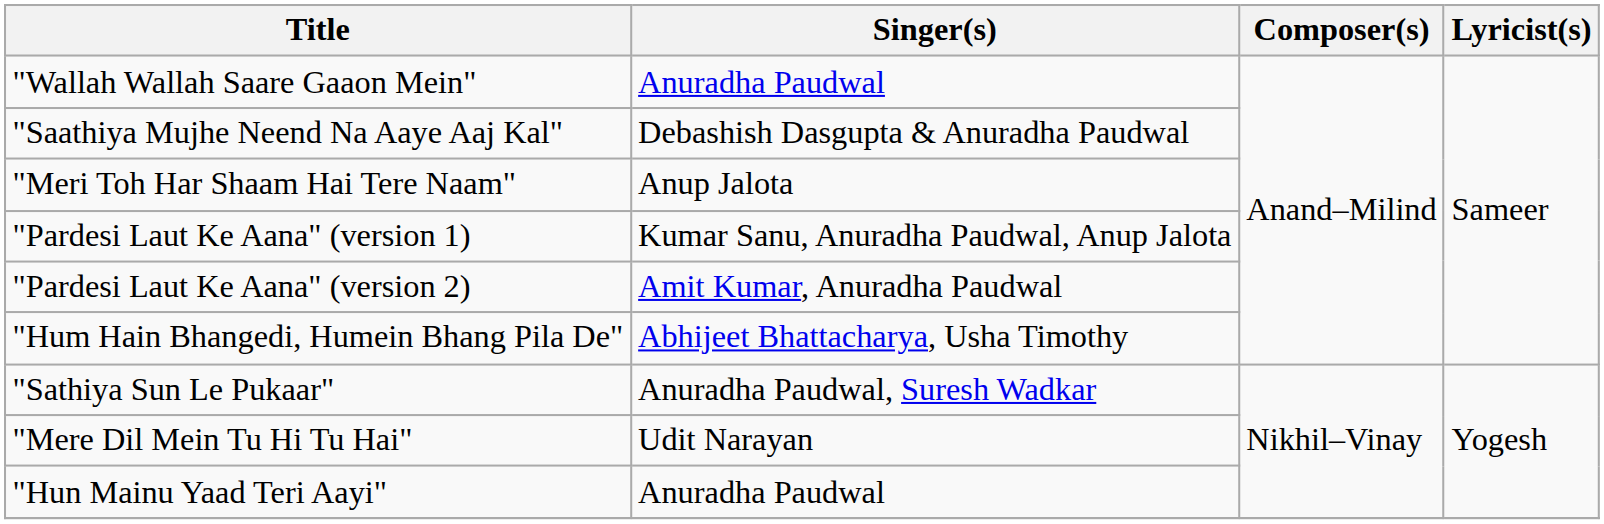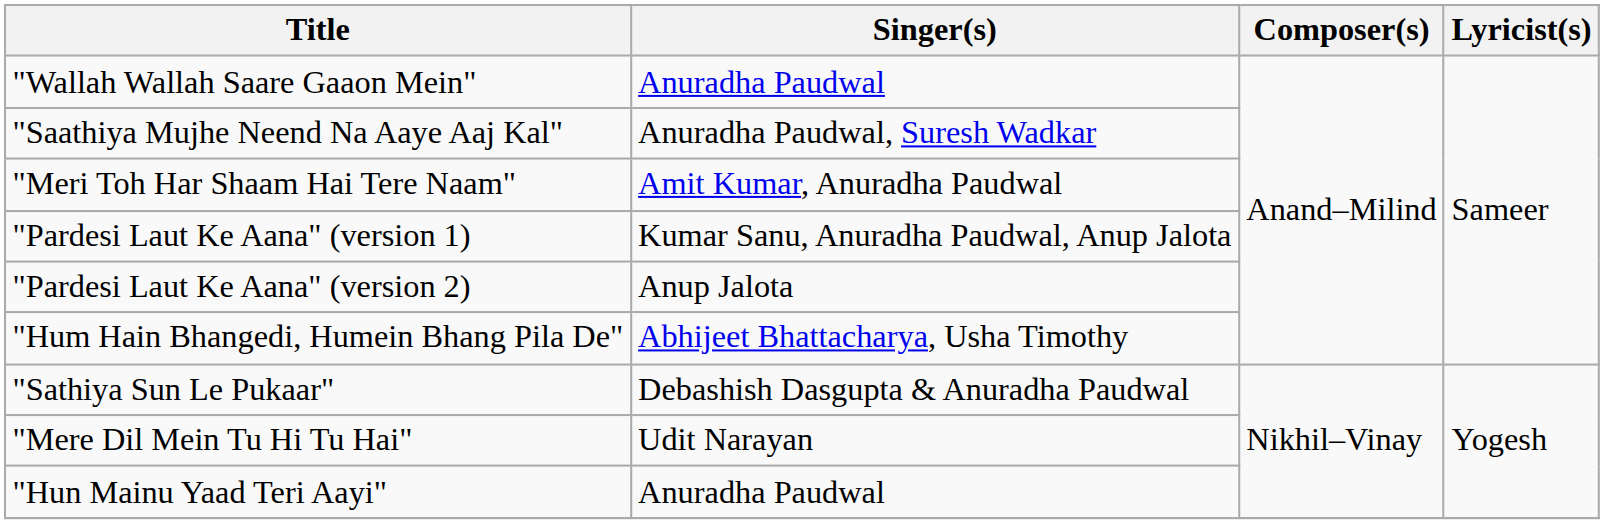(914, 132) Debashish Dasgupta & Anuradha Paudwal -> (867, 132) Anuradha Paudwal, Suresh Wadkar
(716, 183) Anup Jalota -> (850, 183) Amit Kumar, Anuradha Paudwal
(850, 286) Amit Kumar, Anuradha Paudwal -> (716, 286) Anup Jalota
(867, 388) Anuradha Paudwal, Suresh Wadkar -> (914, 388) Debashish Dasgupta & Anuradha Paudwal
